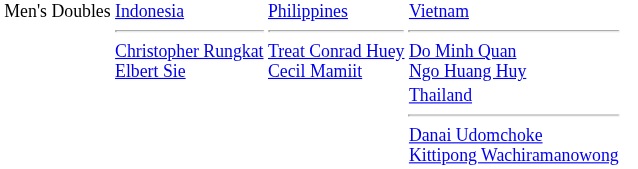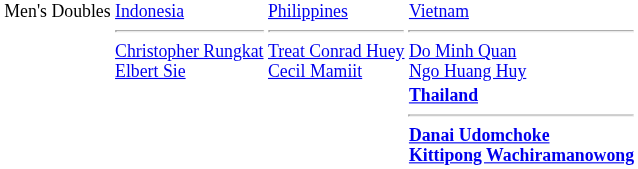(514, 125) normal -> (521, 125) bold
